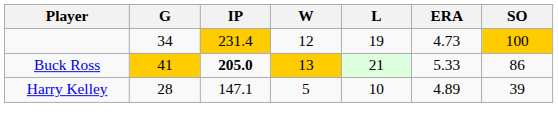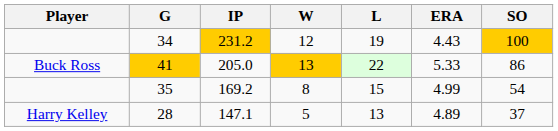(235, 41) 231.4 -> (235, 41) 231.2
(447, 41) 4.73 -> (447, 41) 4.43
(235, 65) bold -> (235, 65) normal
(376, 65) 21 -> (376, 65) 22
+ row: (165, 89)
(376, 89) 10 -> (376, 114) 13
(517, 89) 39 -> (517, 114) 37
